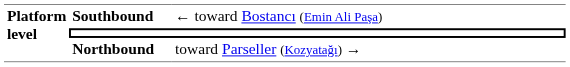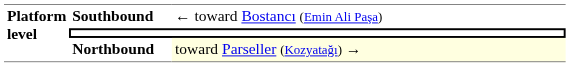(268, 49) no background -> (268, 49) lightyellow background
